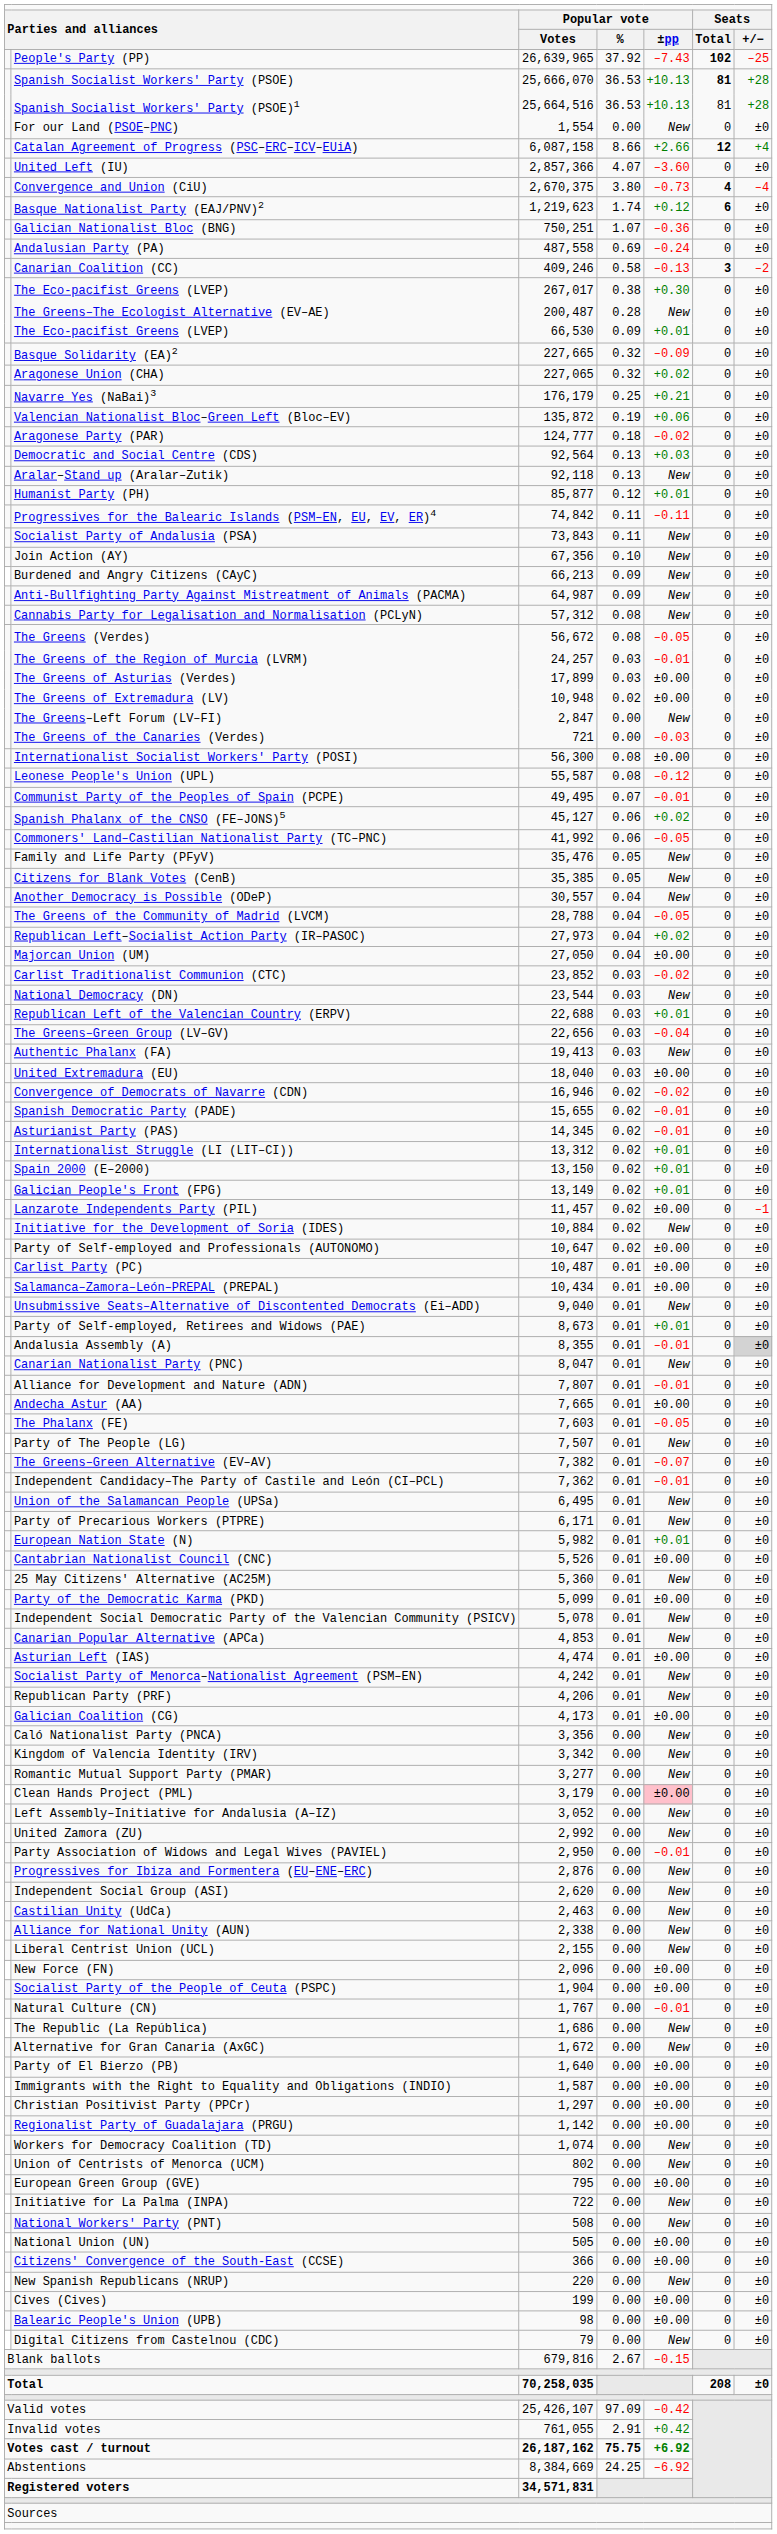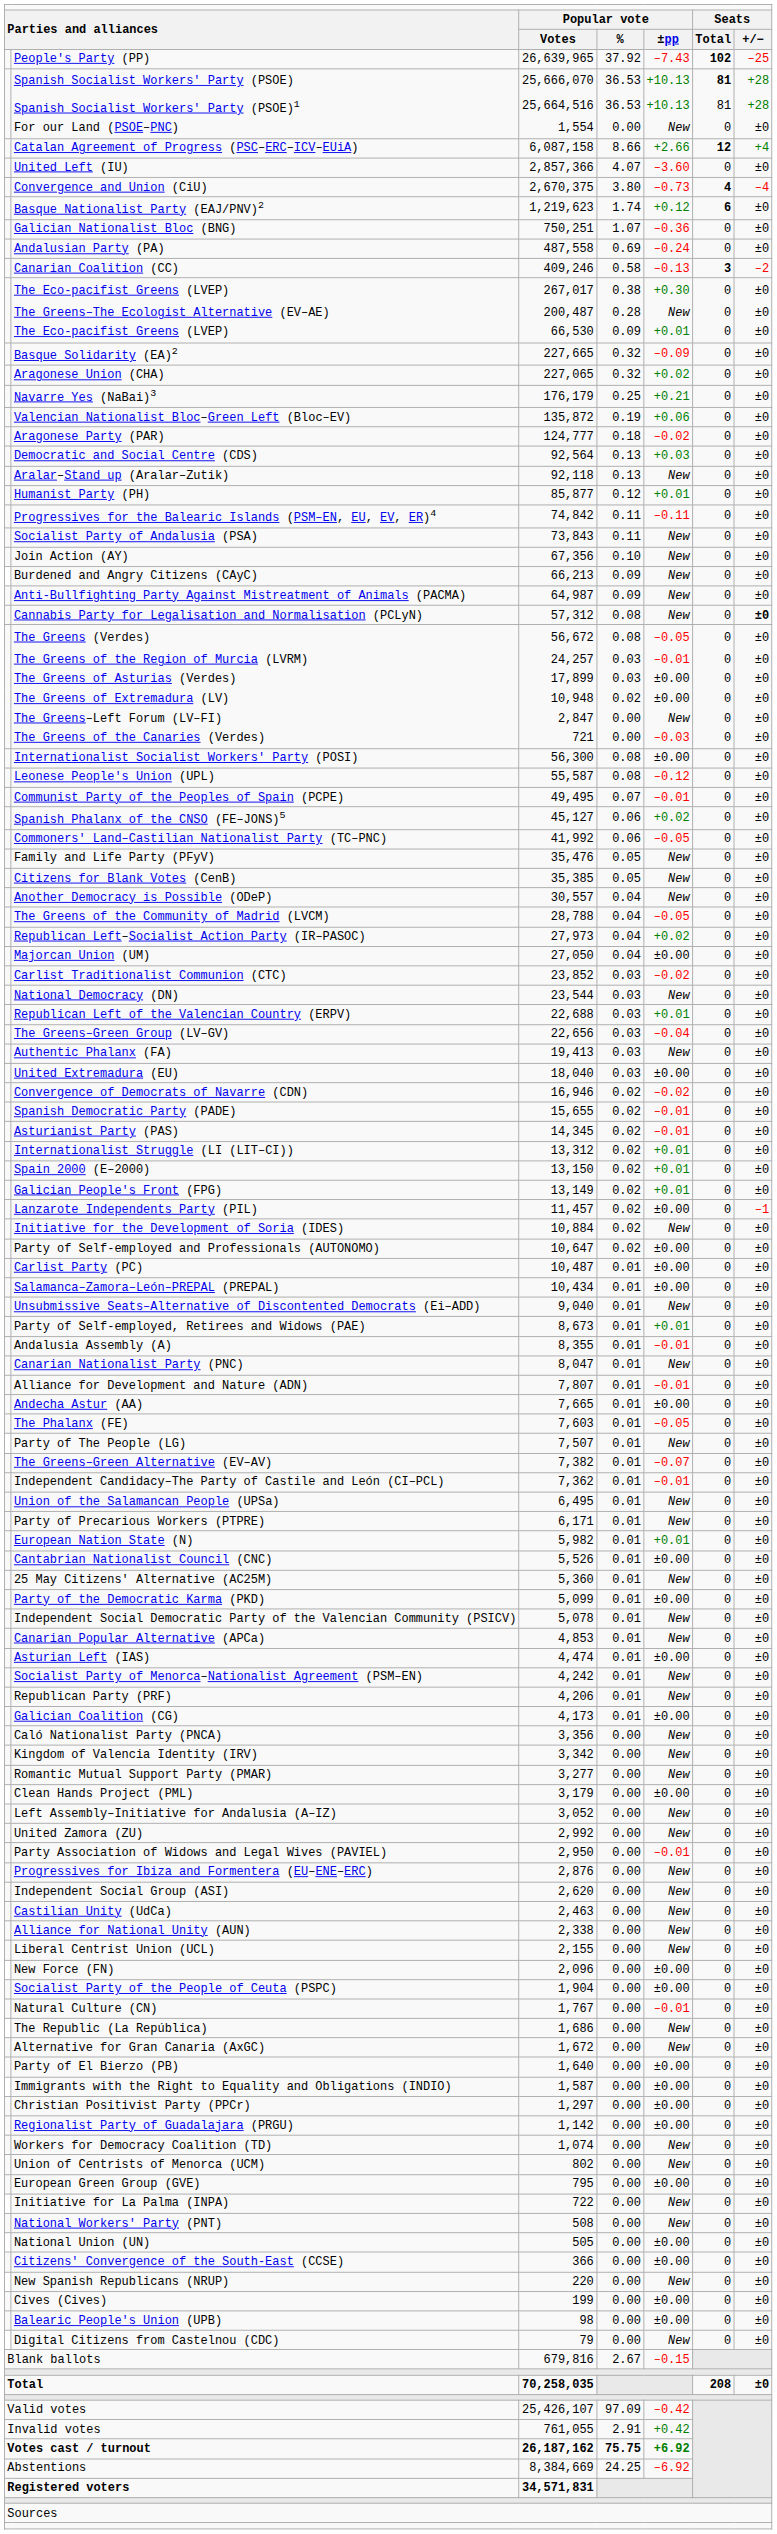(762, 615) normal -> (762, 615) bold
(762, 1346) lightgrey background -> (762, 1346) no background
(672, 1794) pink background -> (672, 1794) no background
